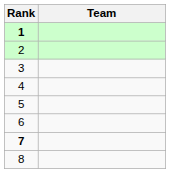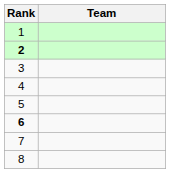(21, 31) bold -> (21, 31) normal
(21, 50) normal -> (21, 50) bold
(21, 123) normal -> (21, 123) bold
(21, 141) bold -> (21, 141) normal
